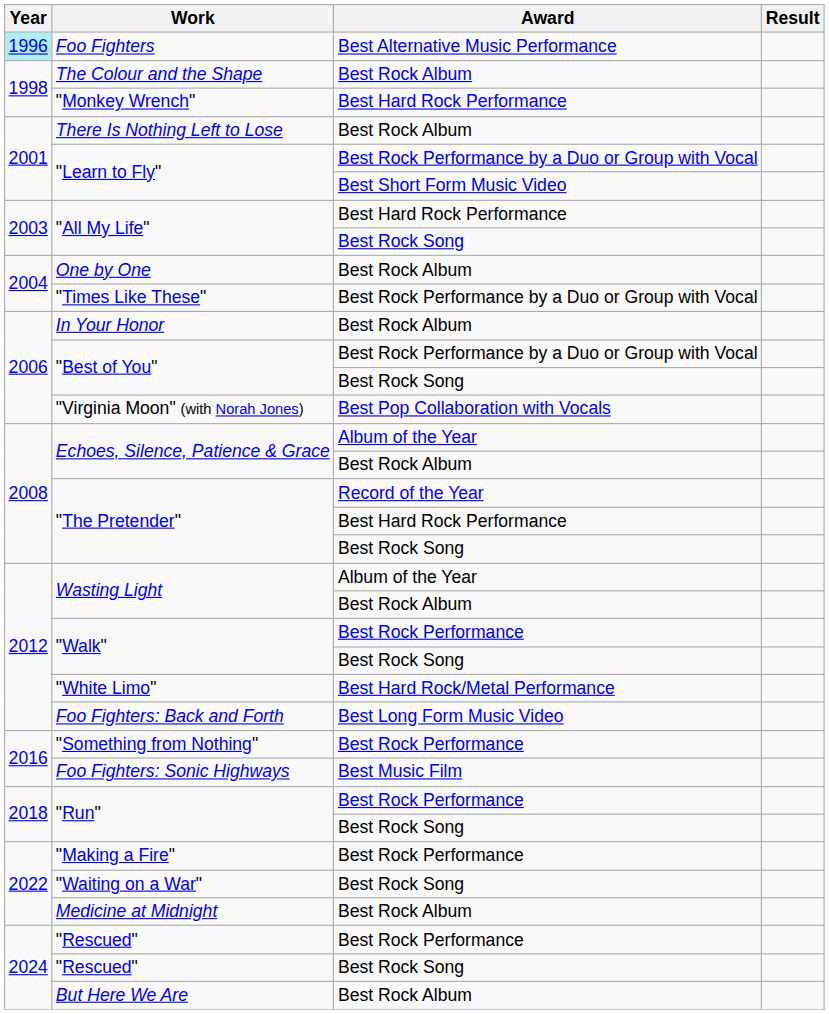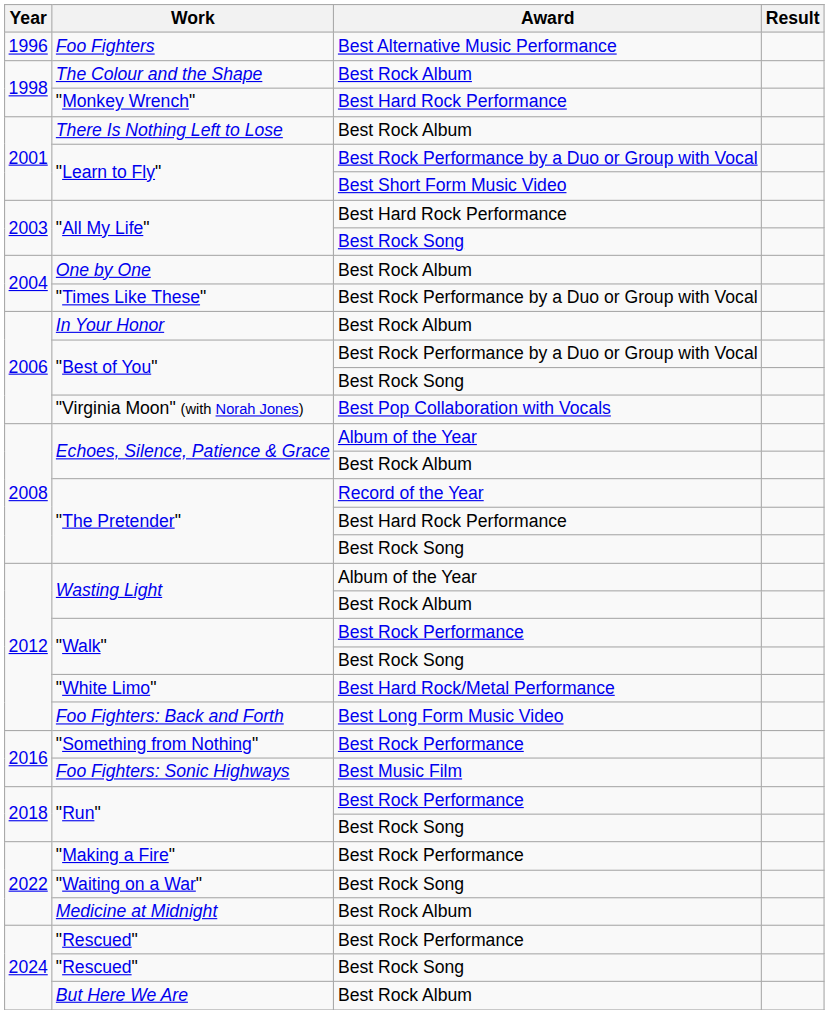(28, 46) paleturquoise background -> (28, 46) no background
